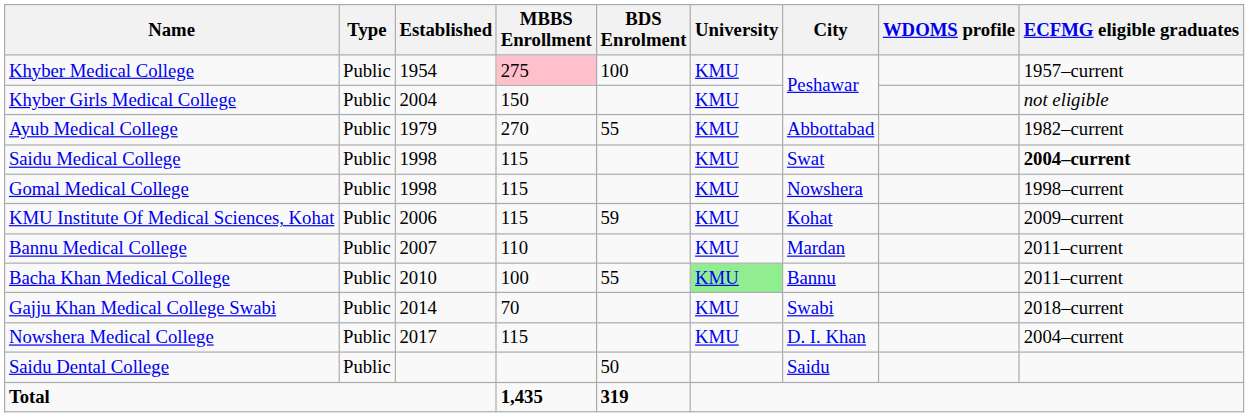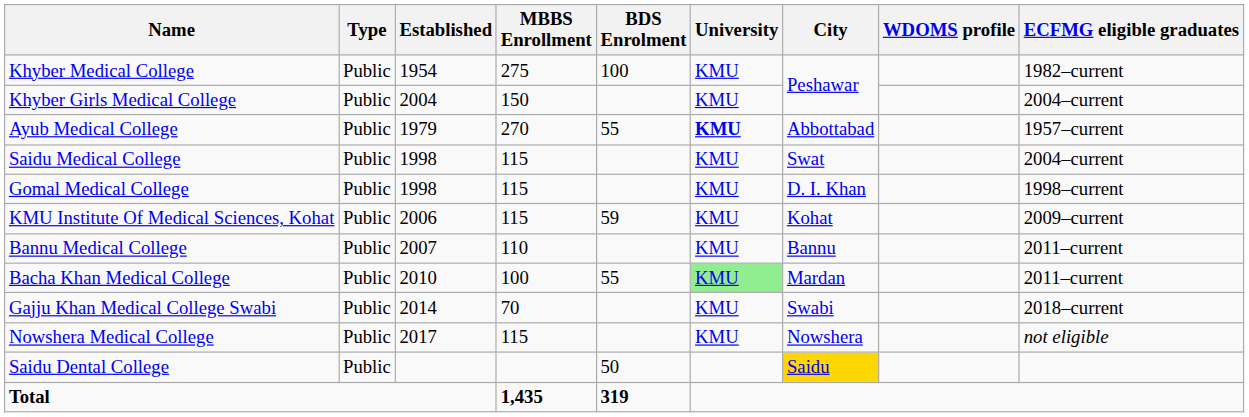(515, 70) pink background -> (515, 70) no background
(1074, 70) 1957–current -> (1074, 70) 1982–current
(1066, 99) not eligible -> (1074, 99) 2004–current
(717, 129) normal -> (718, 129) bold
(1074, 129) 1982–current -> (1074, 129) 1957–current
(1077, 159) bold -> (1074, 159) normal
(825, 188) Nowshera -> (826, 188) D. I. Khan
(816, 248) Mardan -> (811, 248) Bannu
(811, 277) Bannu -> (816, 277) Mardan
(826, 337) D. I. Khan -> (825, 337) Nowshera
(1074, 337) 2004–current -> (1066, 337) not eligible
(808, 366) no background -> (808, 366) gold background
